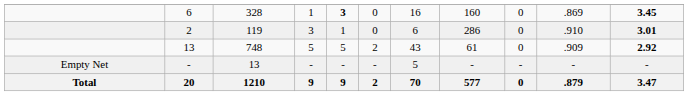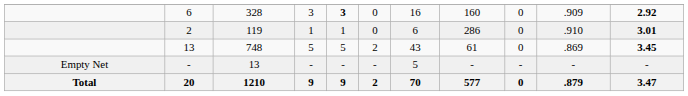(311, 13) 1 -> (311, 13) 3
(573, 13) .869 -> (573, 13) .909
(647, 13) 3.45 -> (647, 13) 2.92
(311, 30) 3 -> (311, 30) 1
(573, 47) .909 -> (573, 47) .869
(647, 47) 2.92 -> (647, 47) 3.45
